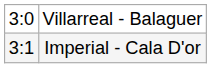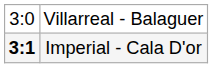(21, 47) normal -> (22, 47) bold
